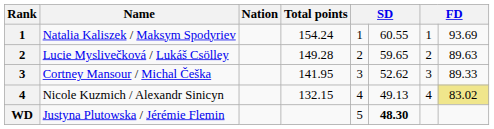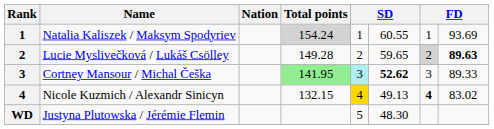(316, 34) no background -> (316, 34) lightgrey background
(429, 54) no background -> (429, 54) lightgrey background
(463, 54) normal -> (463, 54) bold
(316, 74) no background -> (316, 74) lightgreen background
(360, 74) no background -> (360, 74) paleturquoise background
(394, 74) normal -> (394, 74) bold
(360, 94) no background -> (360, 94) gold background
(429, 94) normal -> (429, 94) bold
(463, 94) khaki background -> (463, 94) no background
(394, 114) bold -> (394, 114) normal
